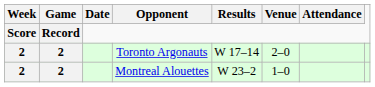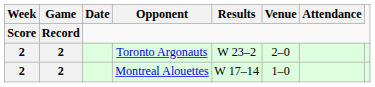(237, 52) W 17–14 -> (237, 52) W 23–2
(237, 71) W 23–2 -> (237, 71) W 17–14
